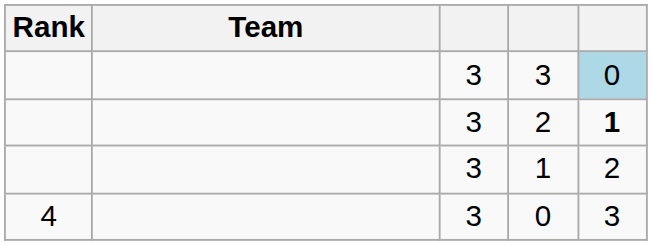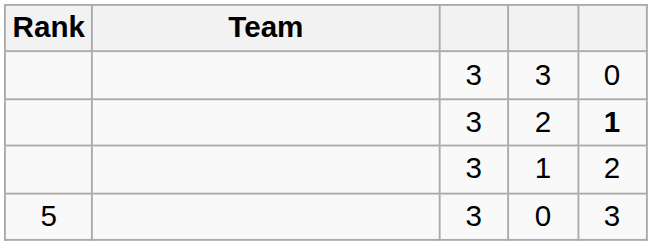(612, 74) lightblue background -> (612, 74) no background
(49, 215) 4 -> (49, 215) 5
